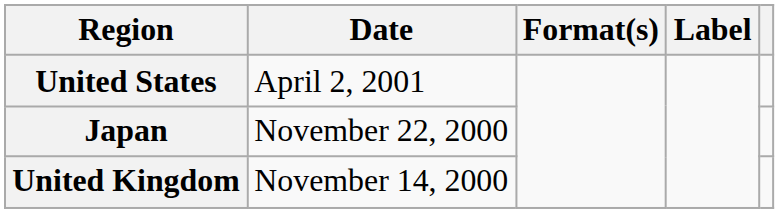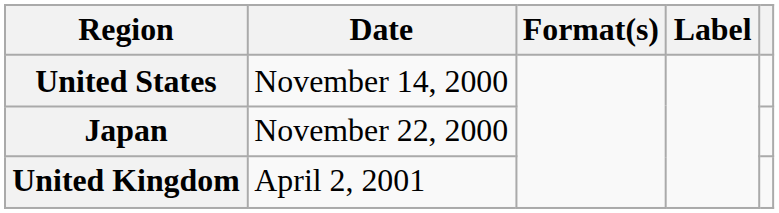(340, 80) April 2, 2001 -> (381, 80) November 14, 2000
(381, 181) November 14, 2000 -> (340, 181) April 2, 2001
